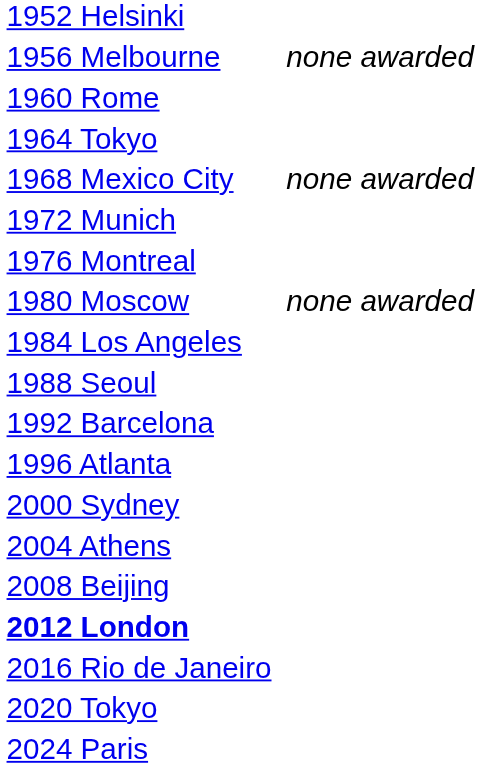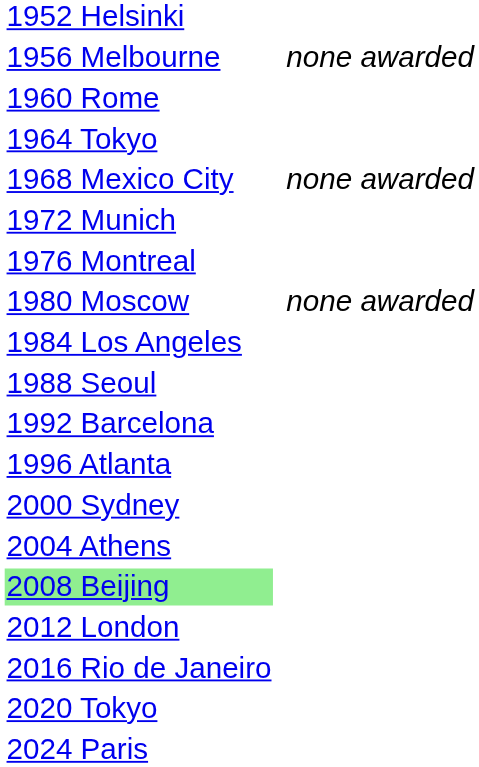(88, 586) no background -> (88, 586) lightgreen background
(98, 627) bold -> (93, 627) normal
